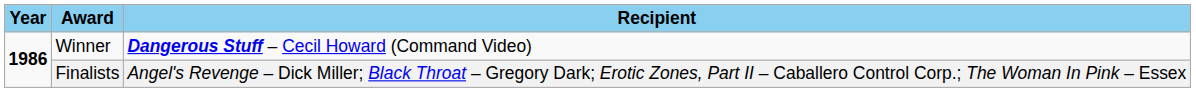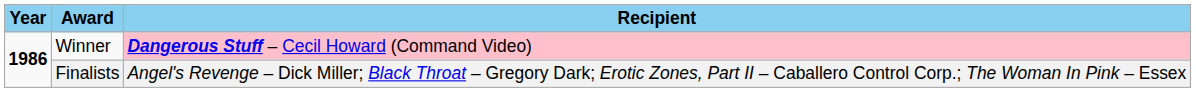(330, 45) no background -> (330, 45) pink background
